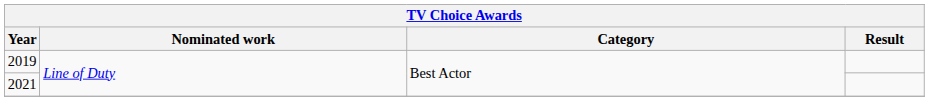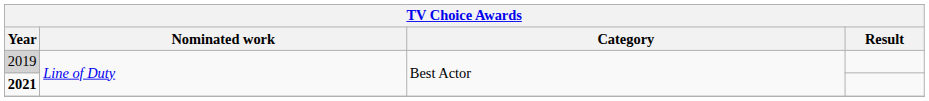(22, 61) no background -> (22, 61) lightgrey background
(22, 84) normal -> (22, 84) bold
